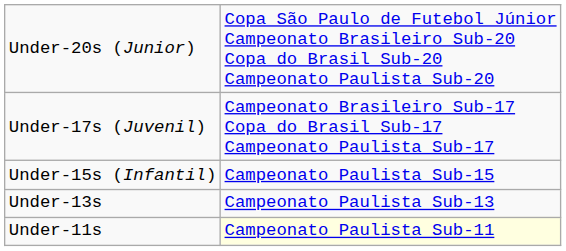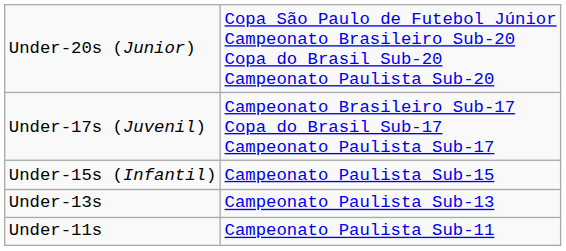(359, 231) lightyellow background -> (359, 231) no background
